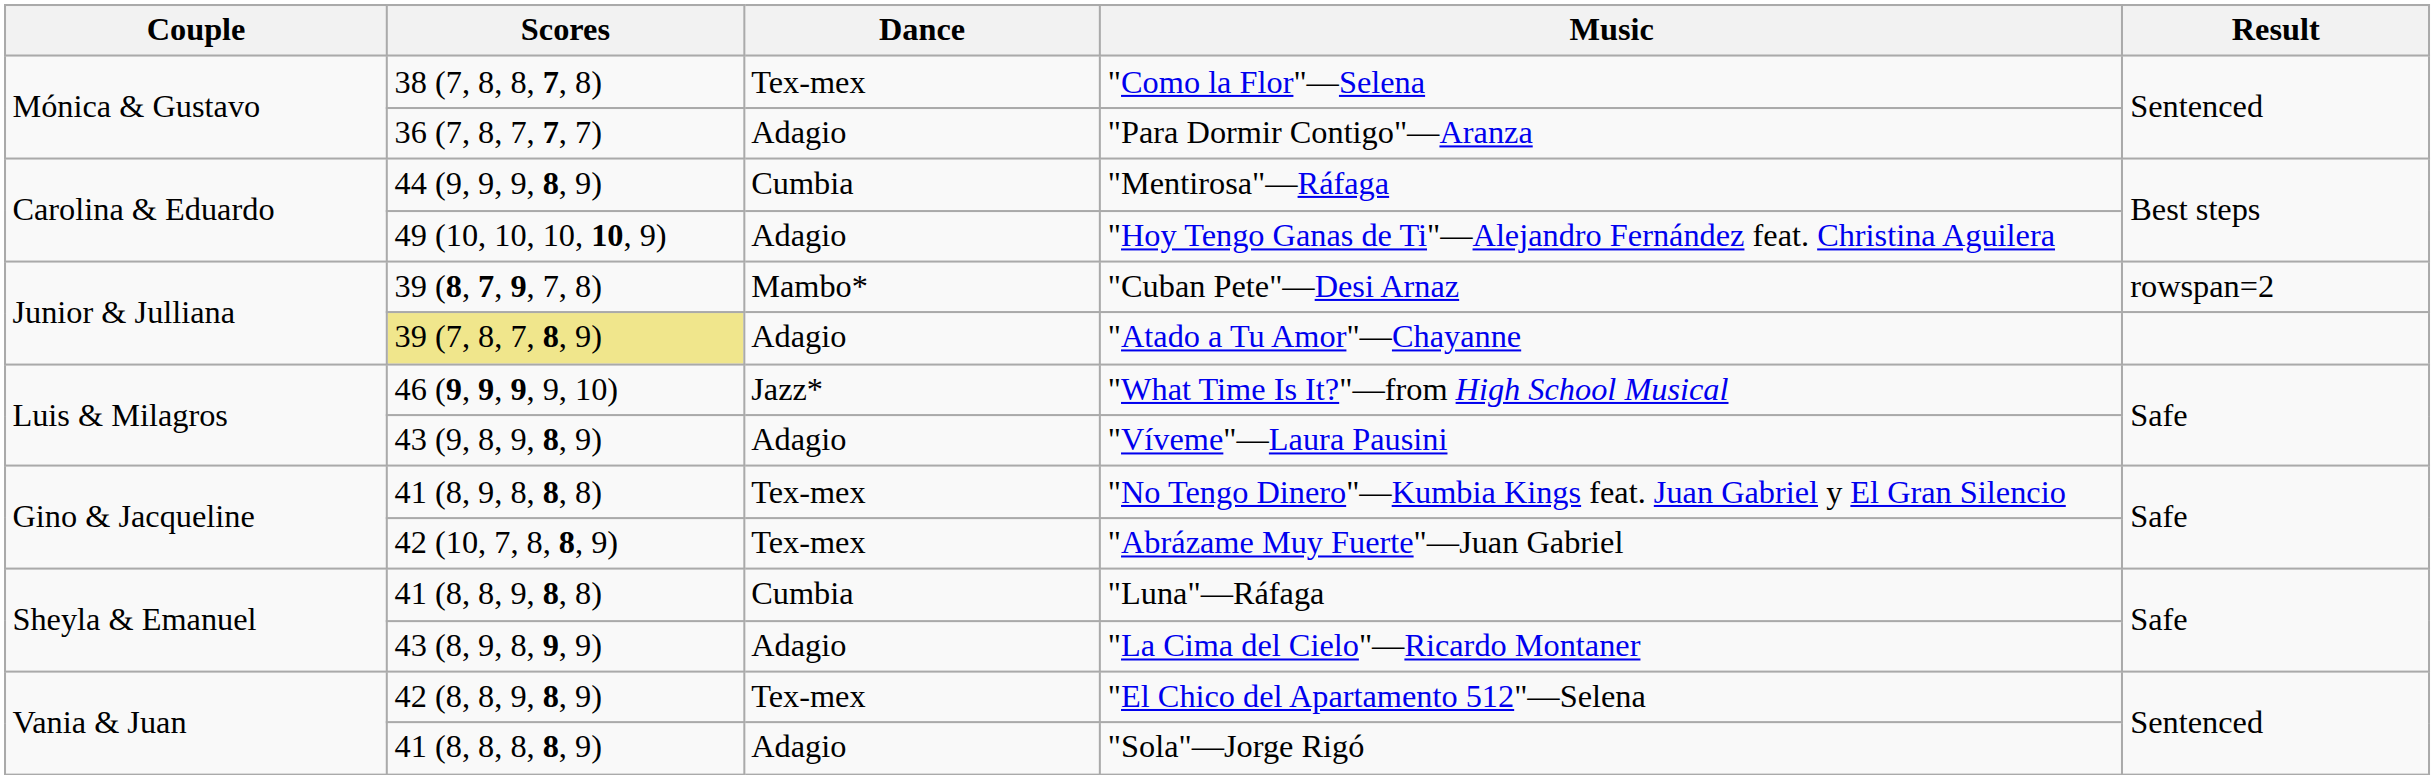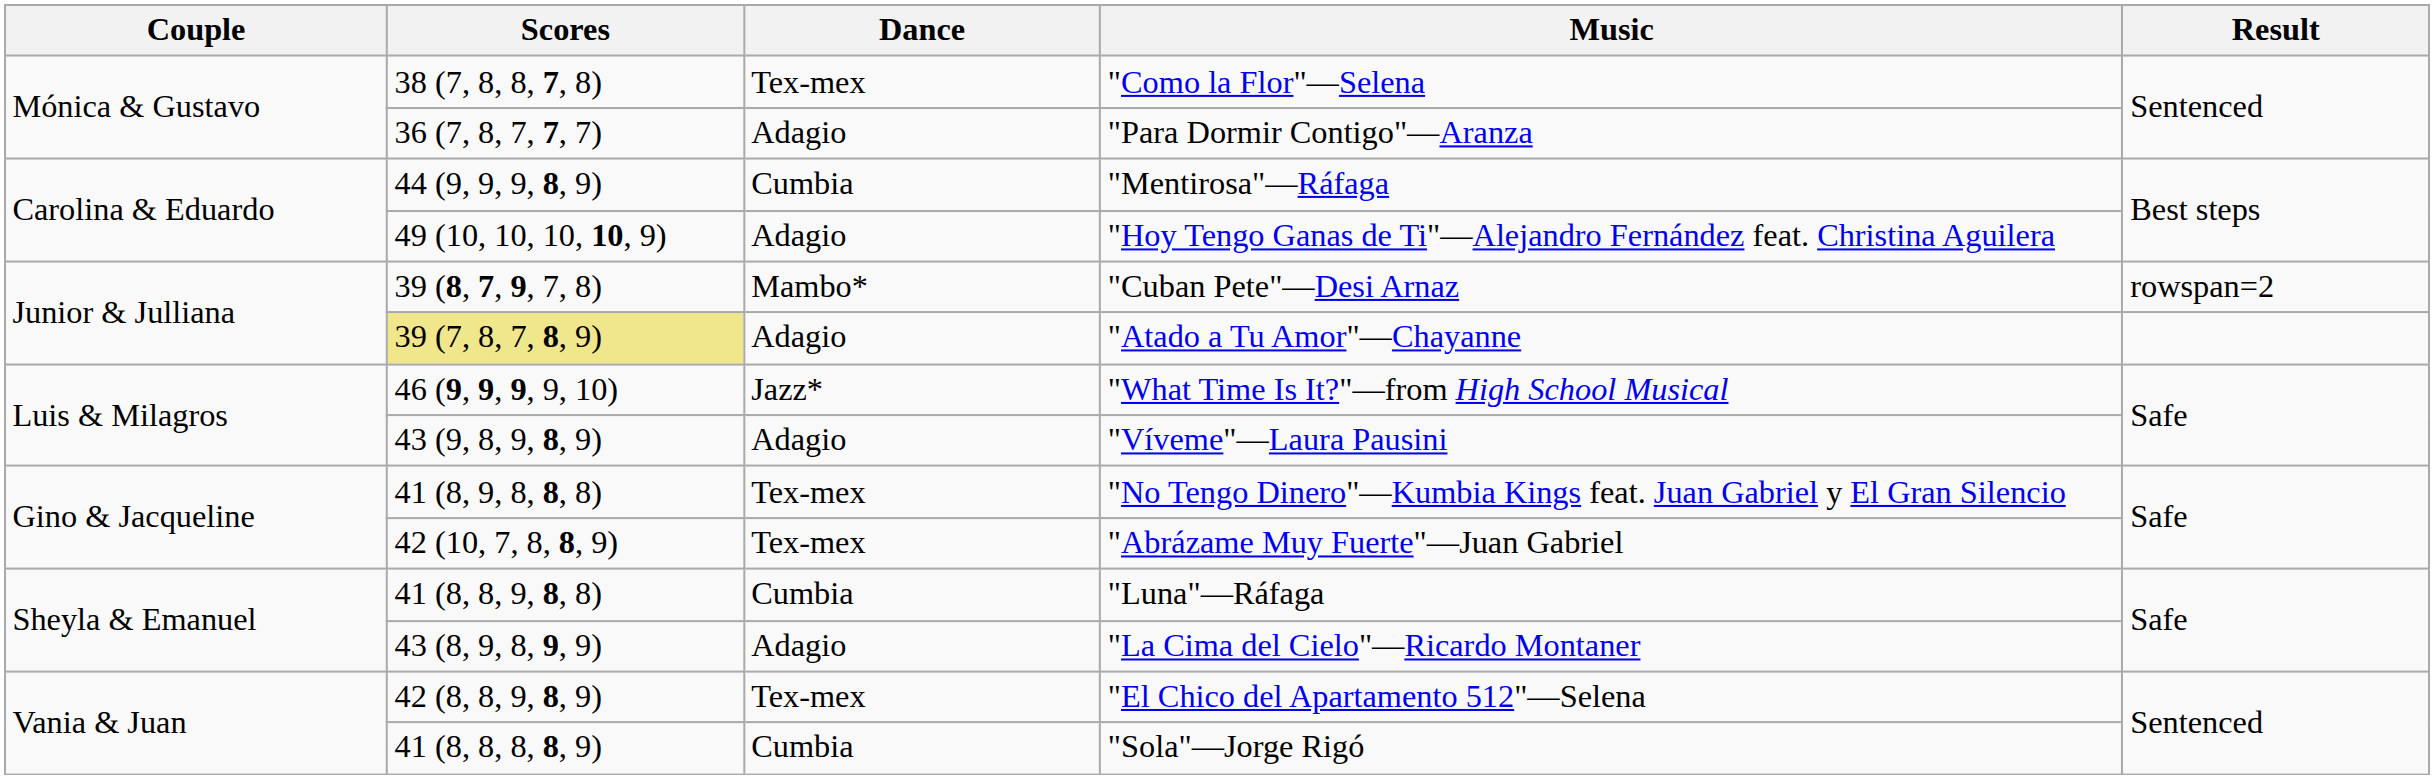(799, 747) Adagio -> (802, 747) Cumbia
